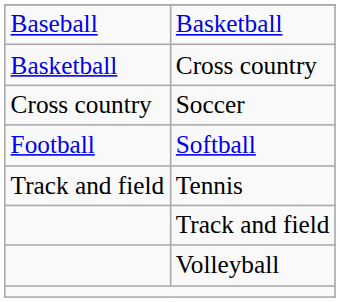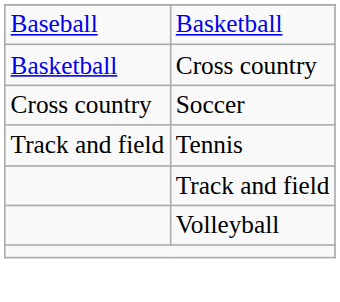- row: (216, 144)
